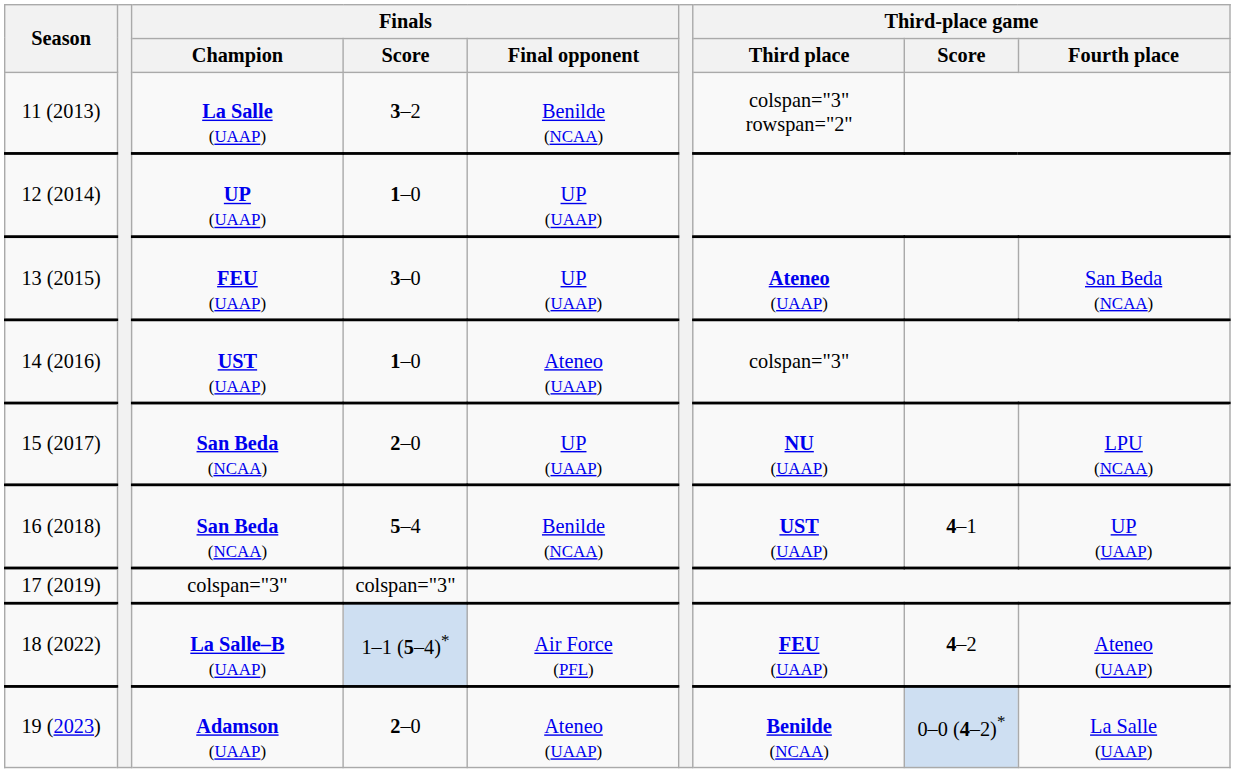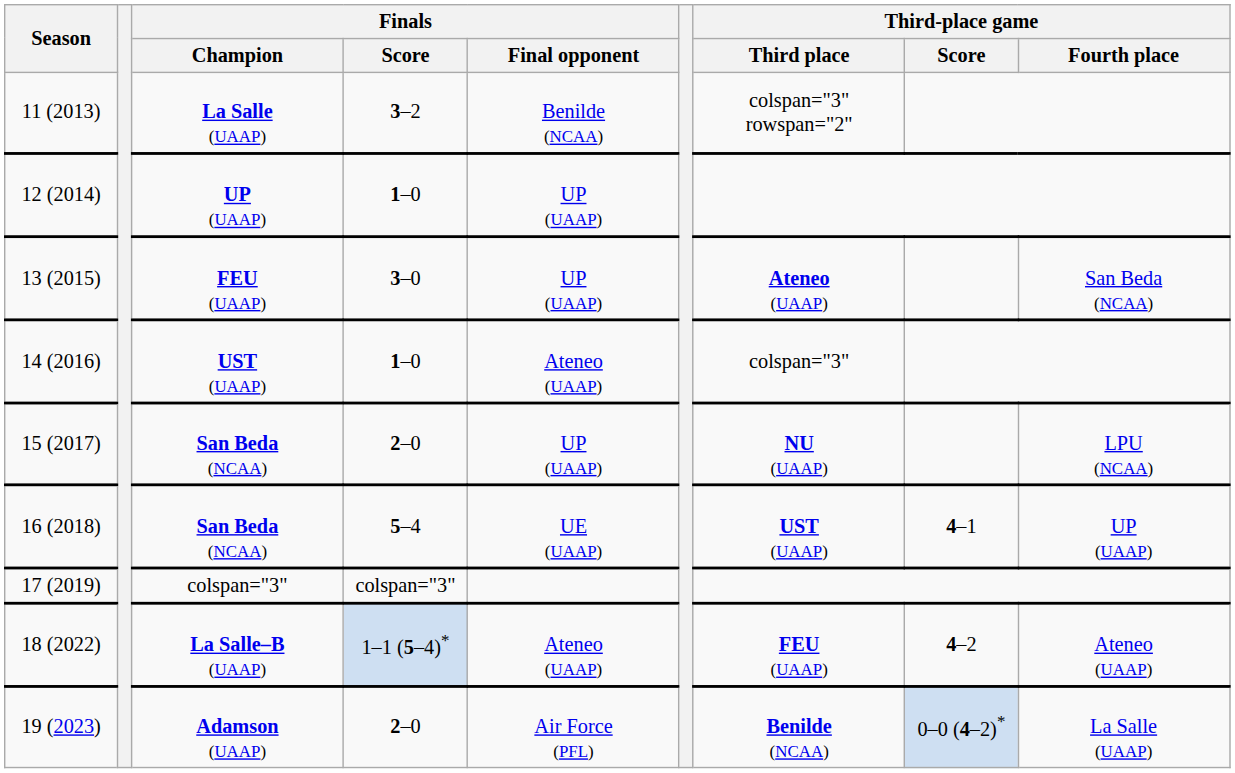(574, 538) Benilde (NCAA) -> (574, 538) UE (UAAP)
(574, 656) Air Force (PFL) -> (574, 656) Ateneo (UAAP)
(574, 739) Ateneo (UAAP) -> (574, 739) Air Force (PFL)
